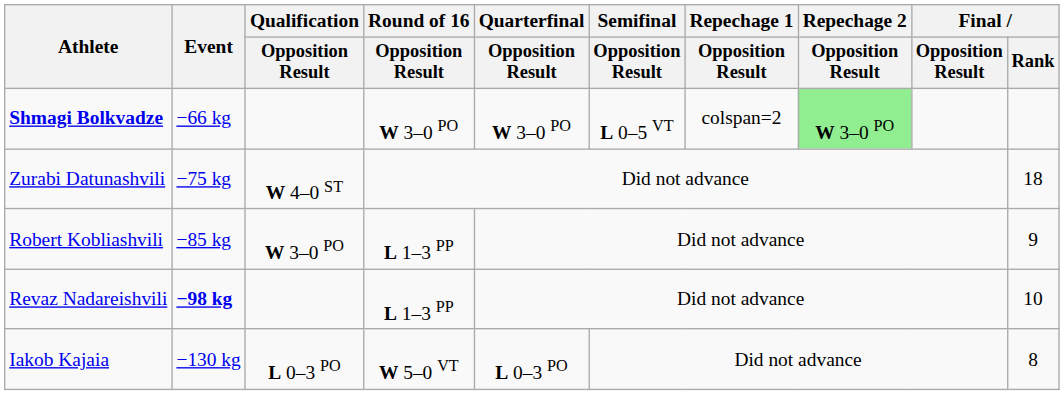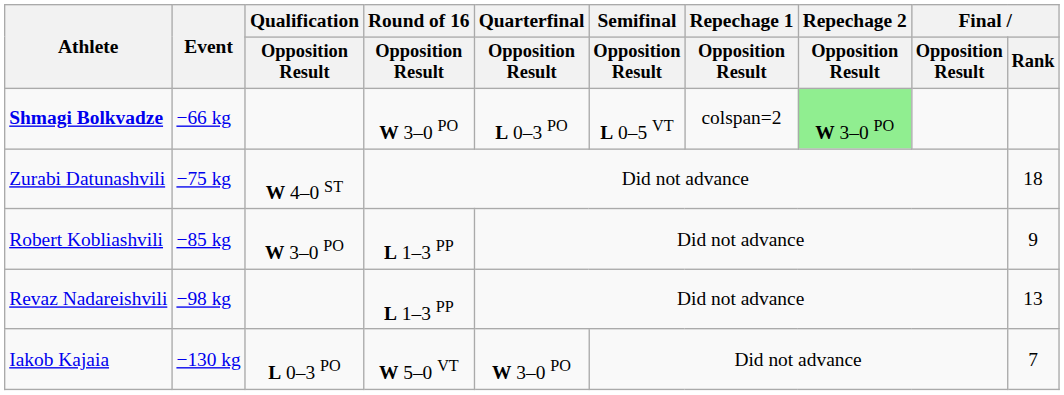(532, 130) W 3–0 PO -> (532, 130) L 0–3 PO
(204, 299) bold -> (204, 299) normal
(1033, 299) 10 -> (1033, 299) 13
(532, 370) L 0–3 PO -> (532, 370) W 3–0 PO
(1033, 359) 8 -> (1033, 359) 7
